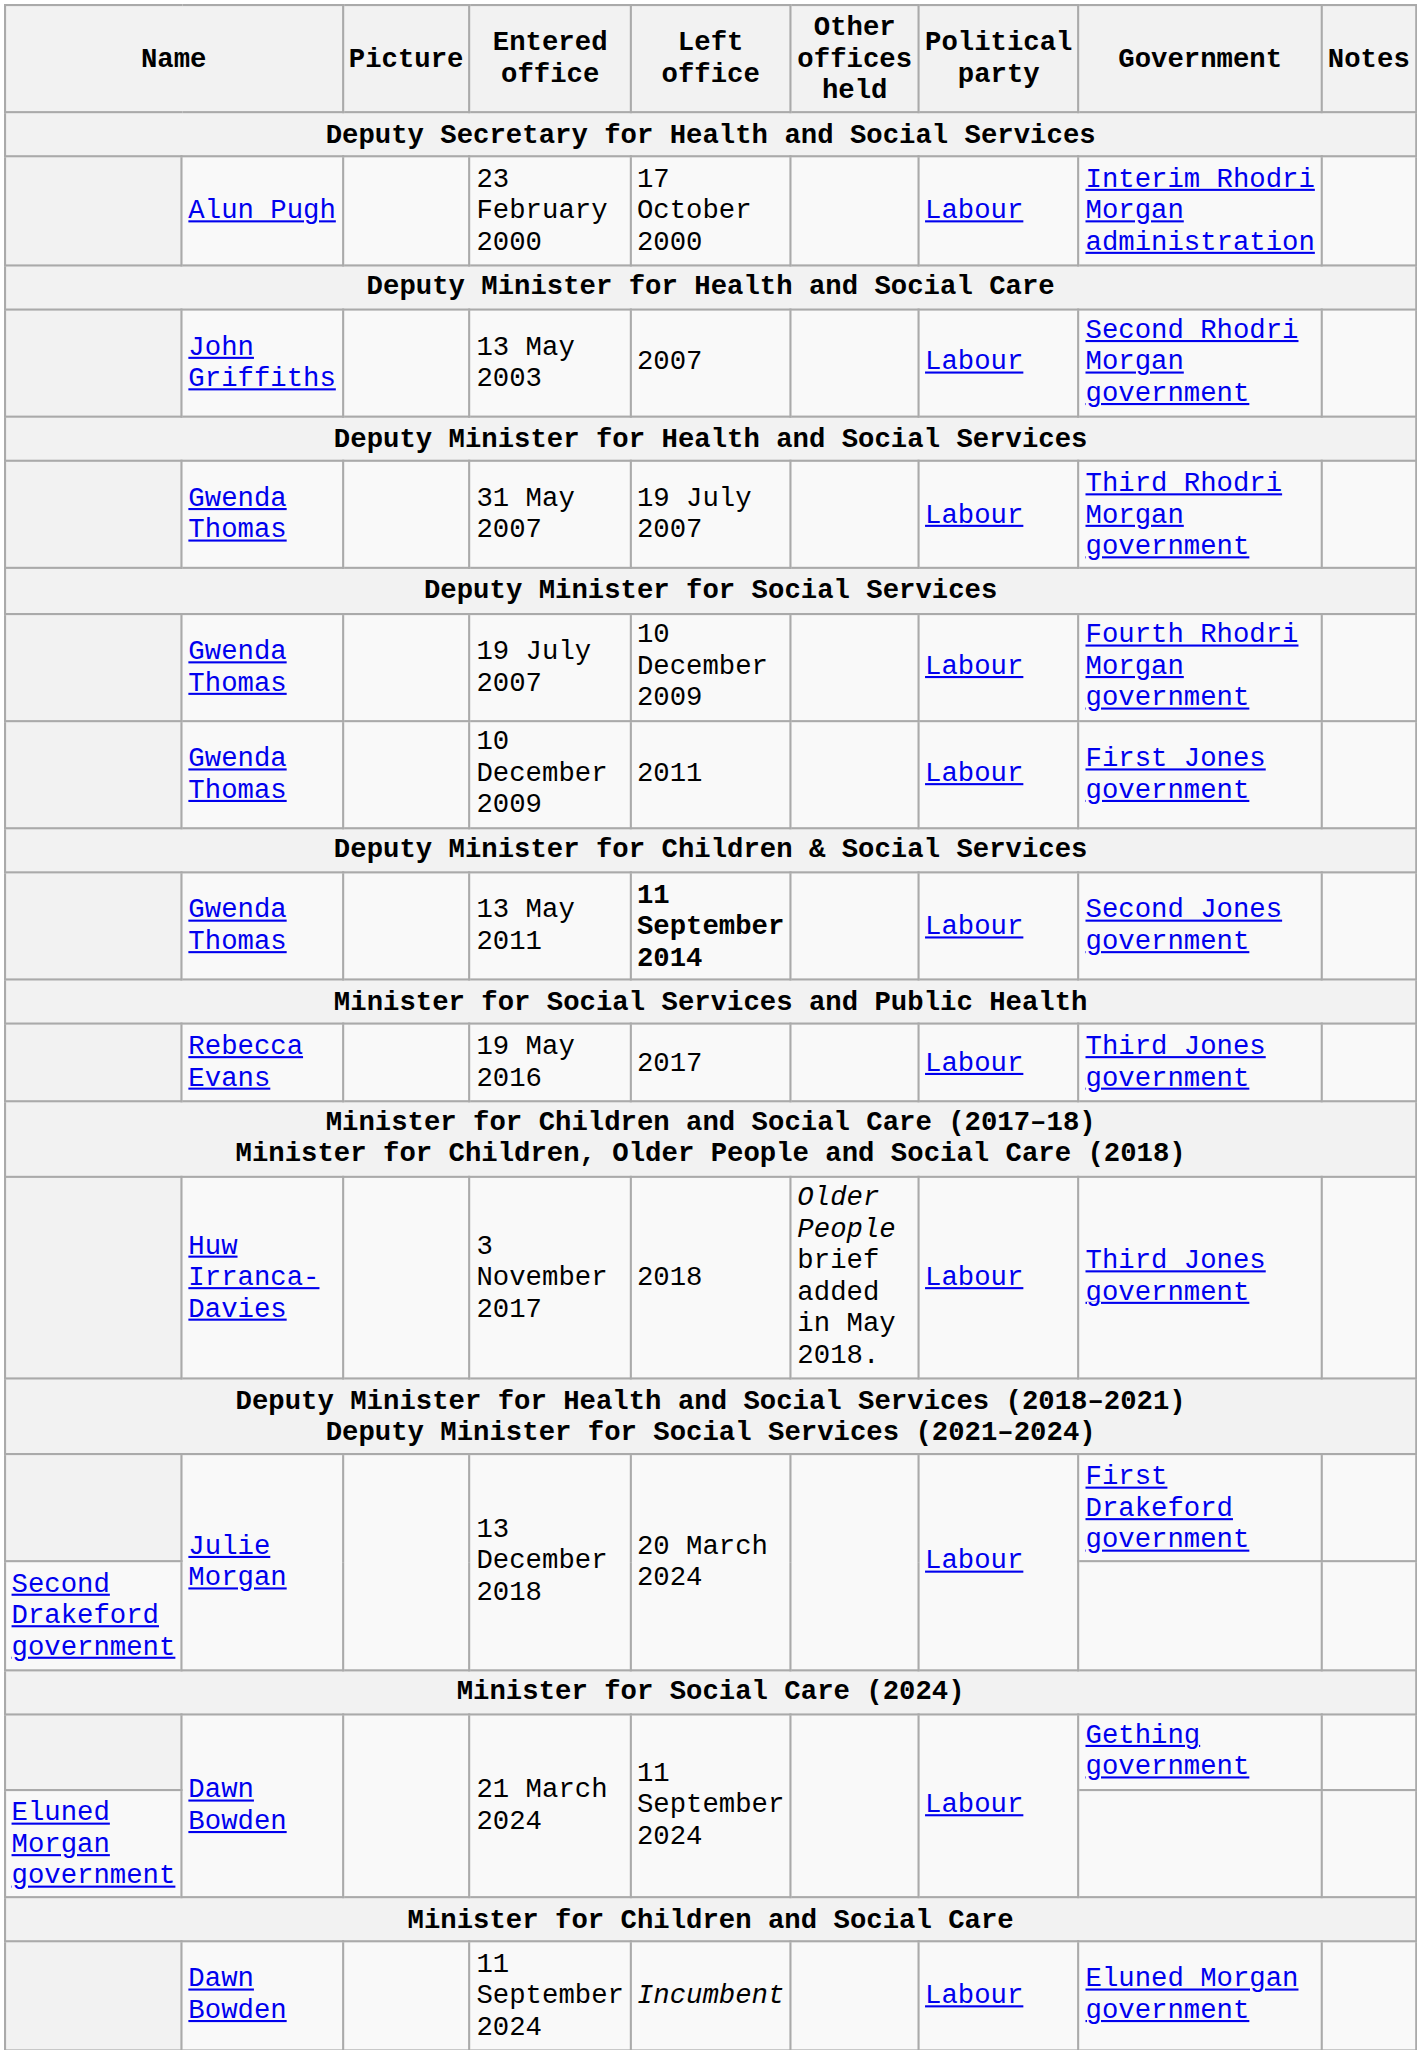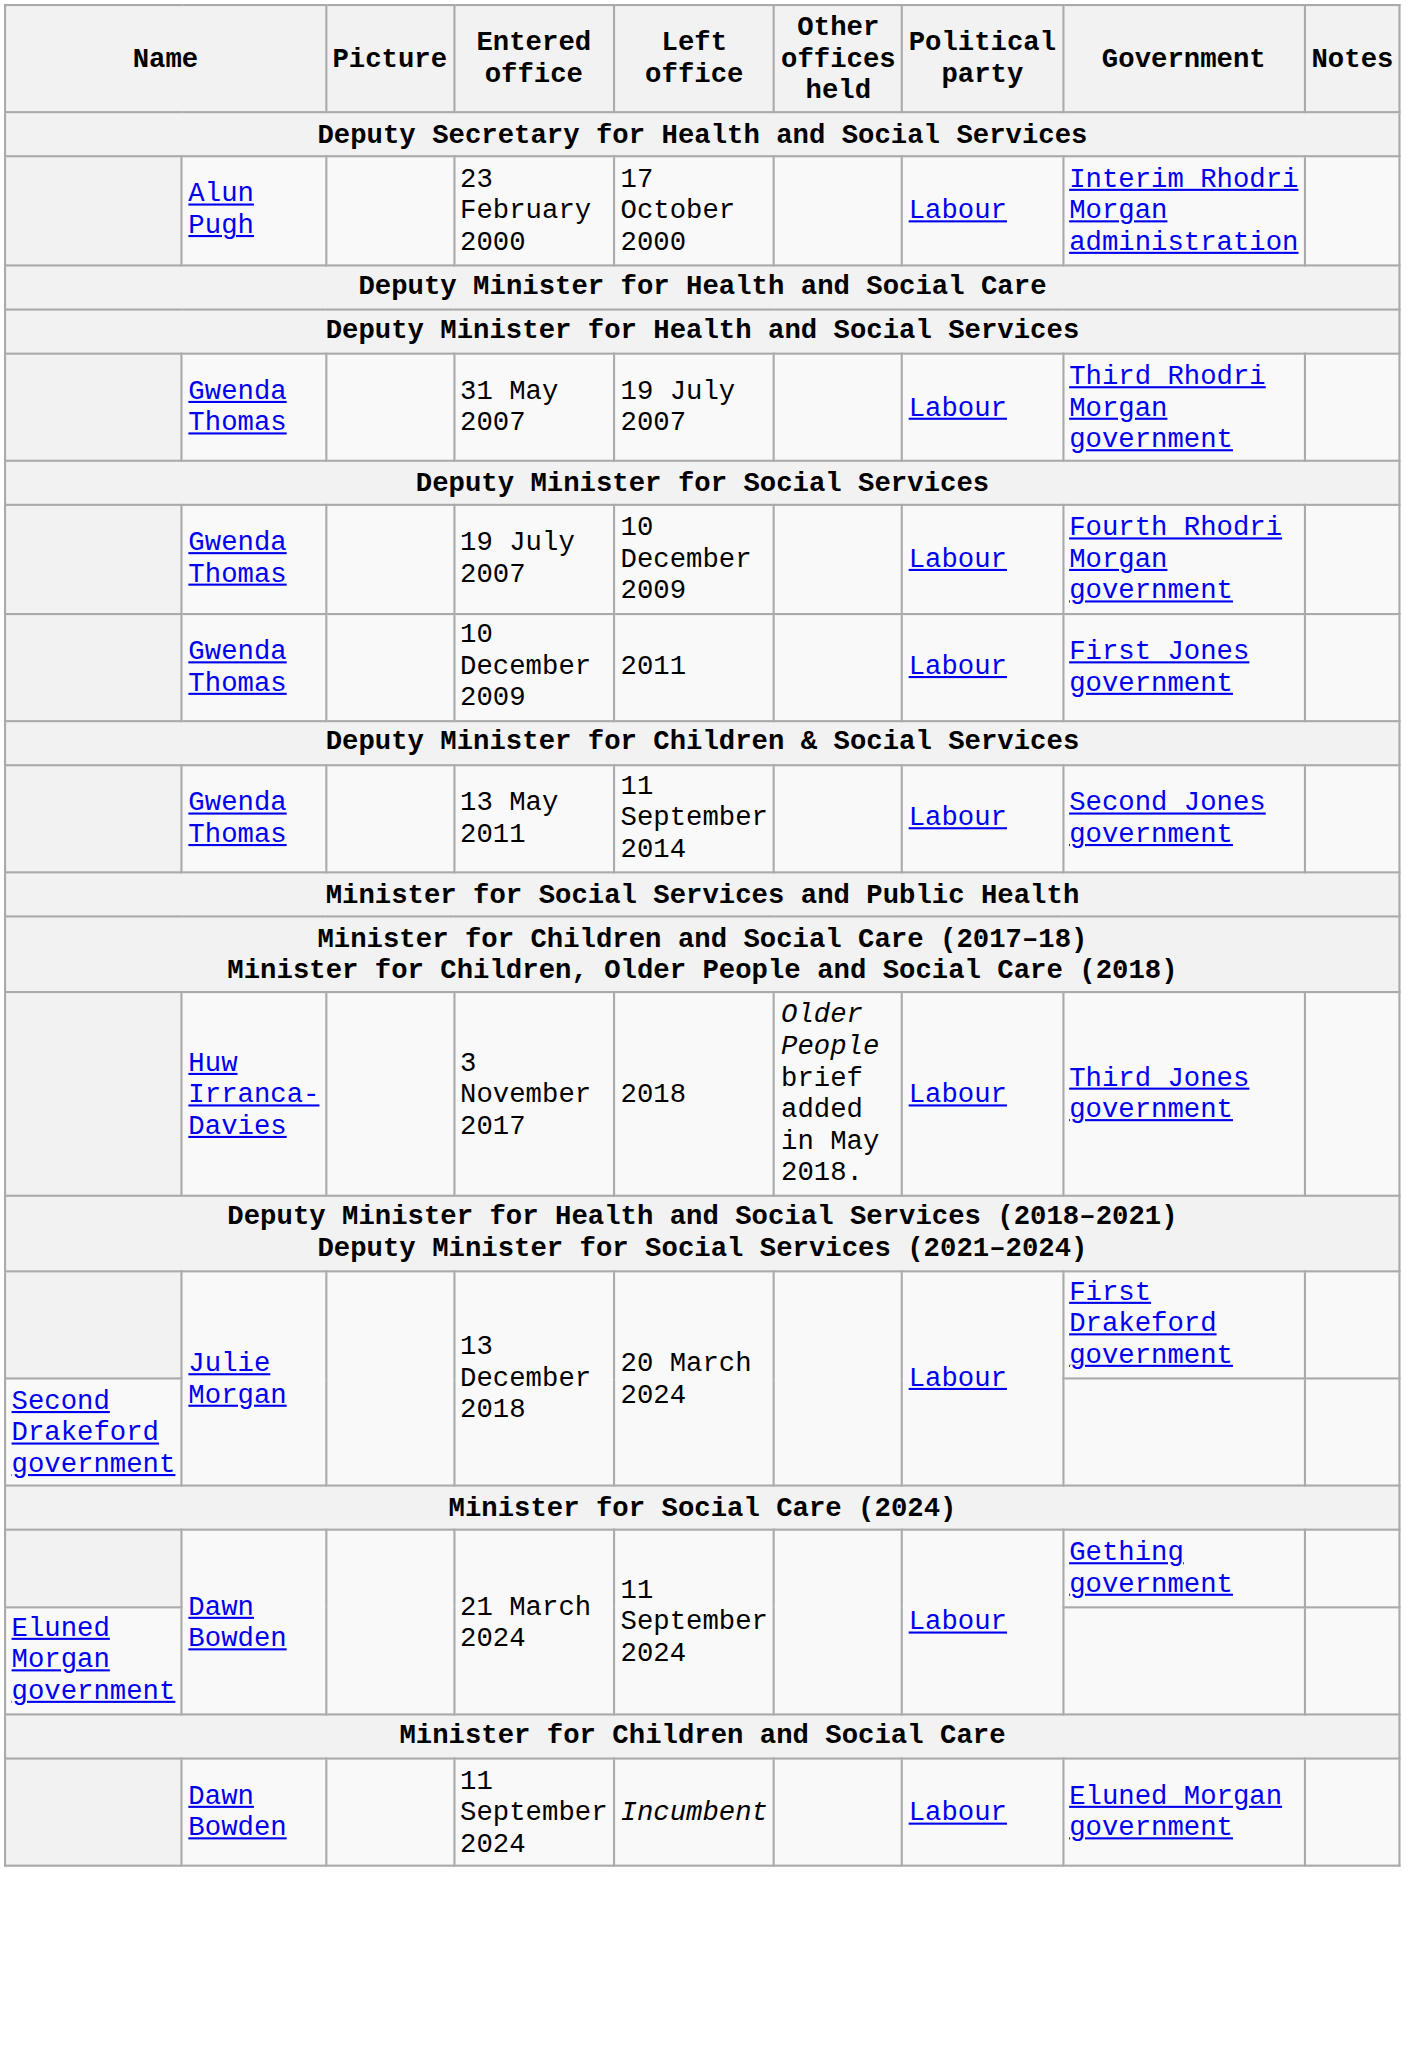- row: (93, 363)
(711, 926) bold -> (694, 819) normal
- row: (93, 1062)
